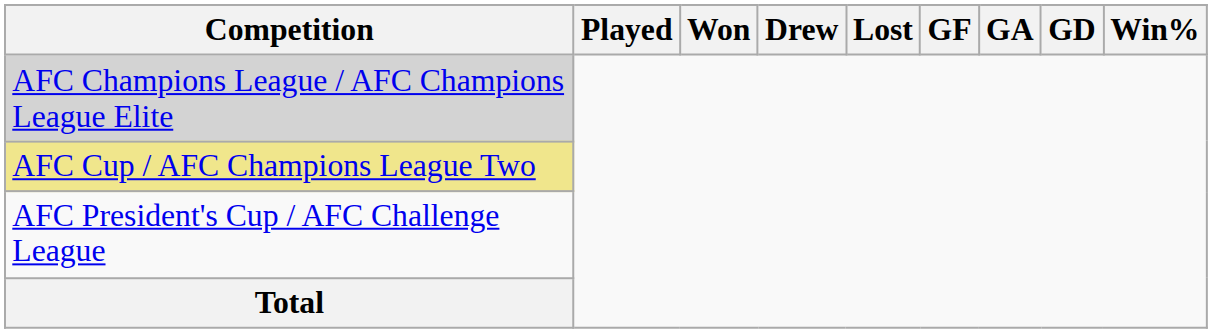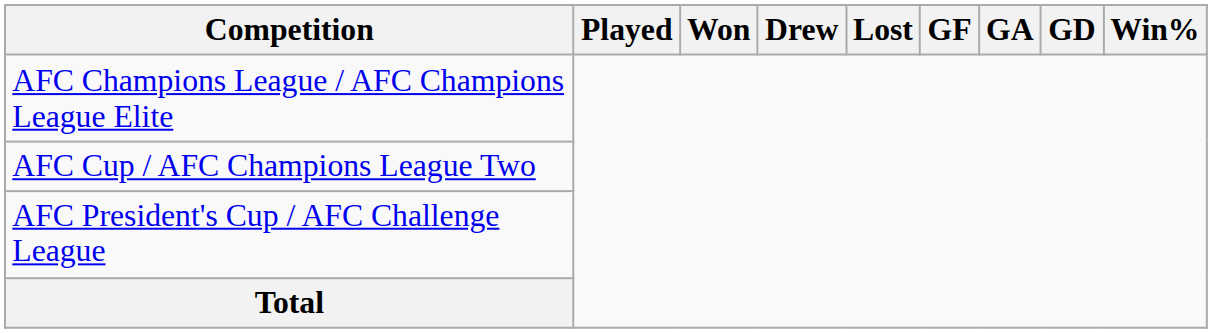(288, 97) lightgrey background -> (288, 97) no background
(274, 165) khaki background -> (274, 165) no background
